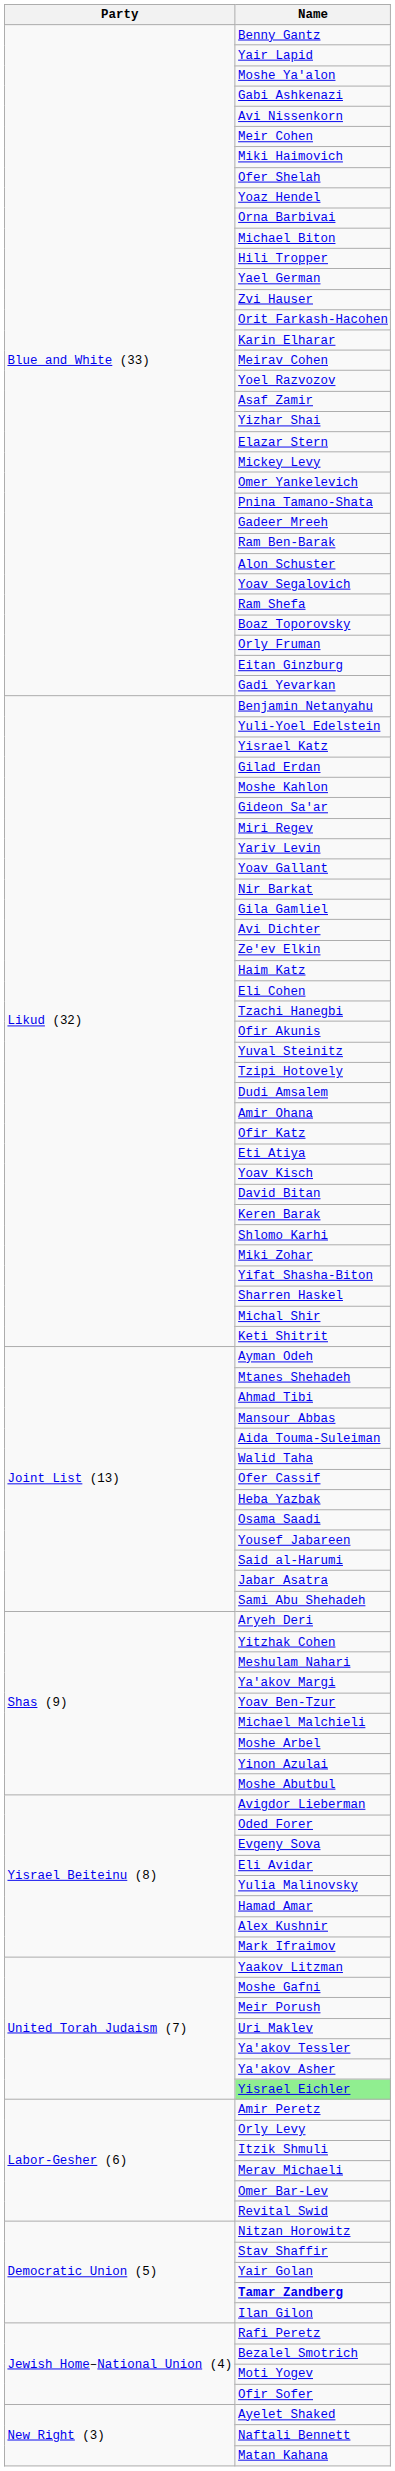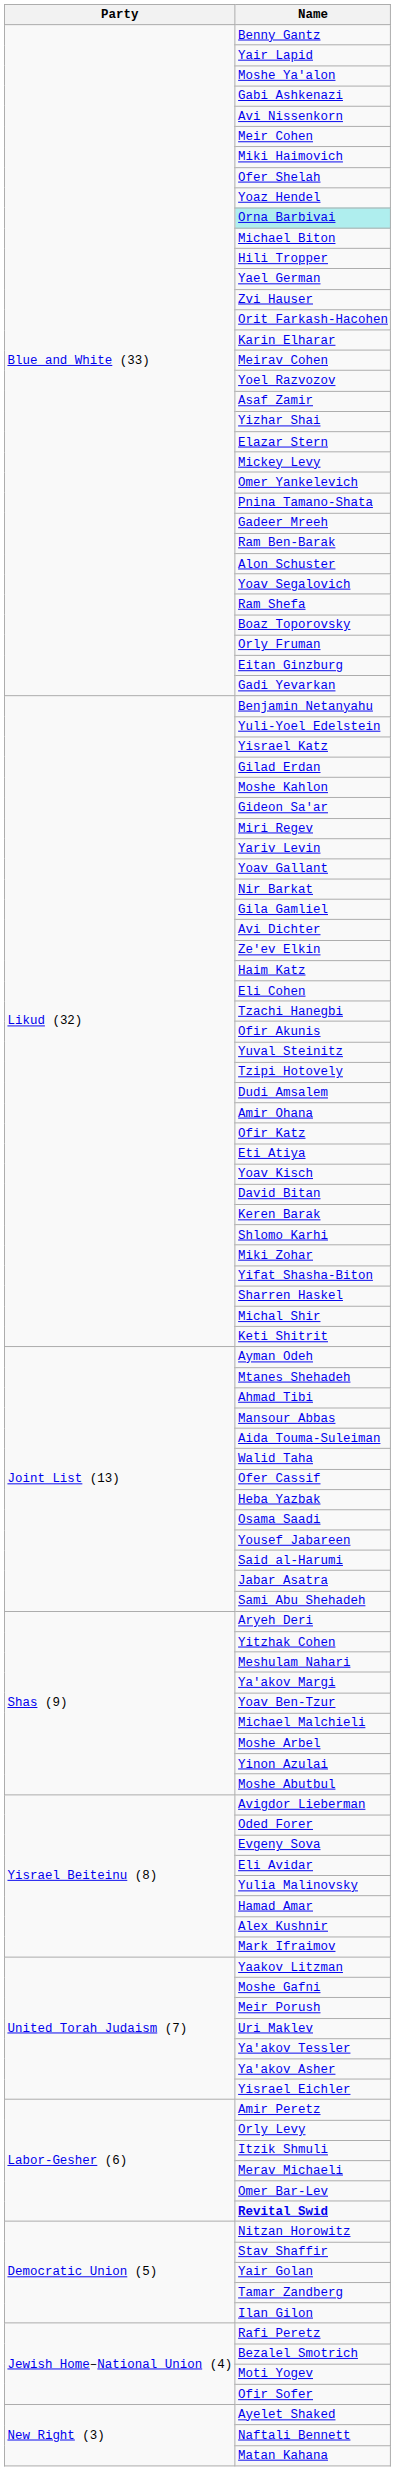(287, 218) no background -> (287, 218) paleturquoise background
(294, 2089) lightgreen background -> (294, 2089) no background
(283, 2211) normal -> (283, 2211) bold
(291, 2293) bold -> (291, 2293) normal
